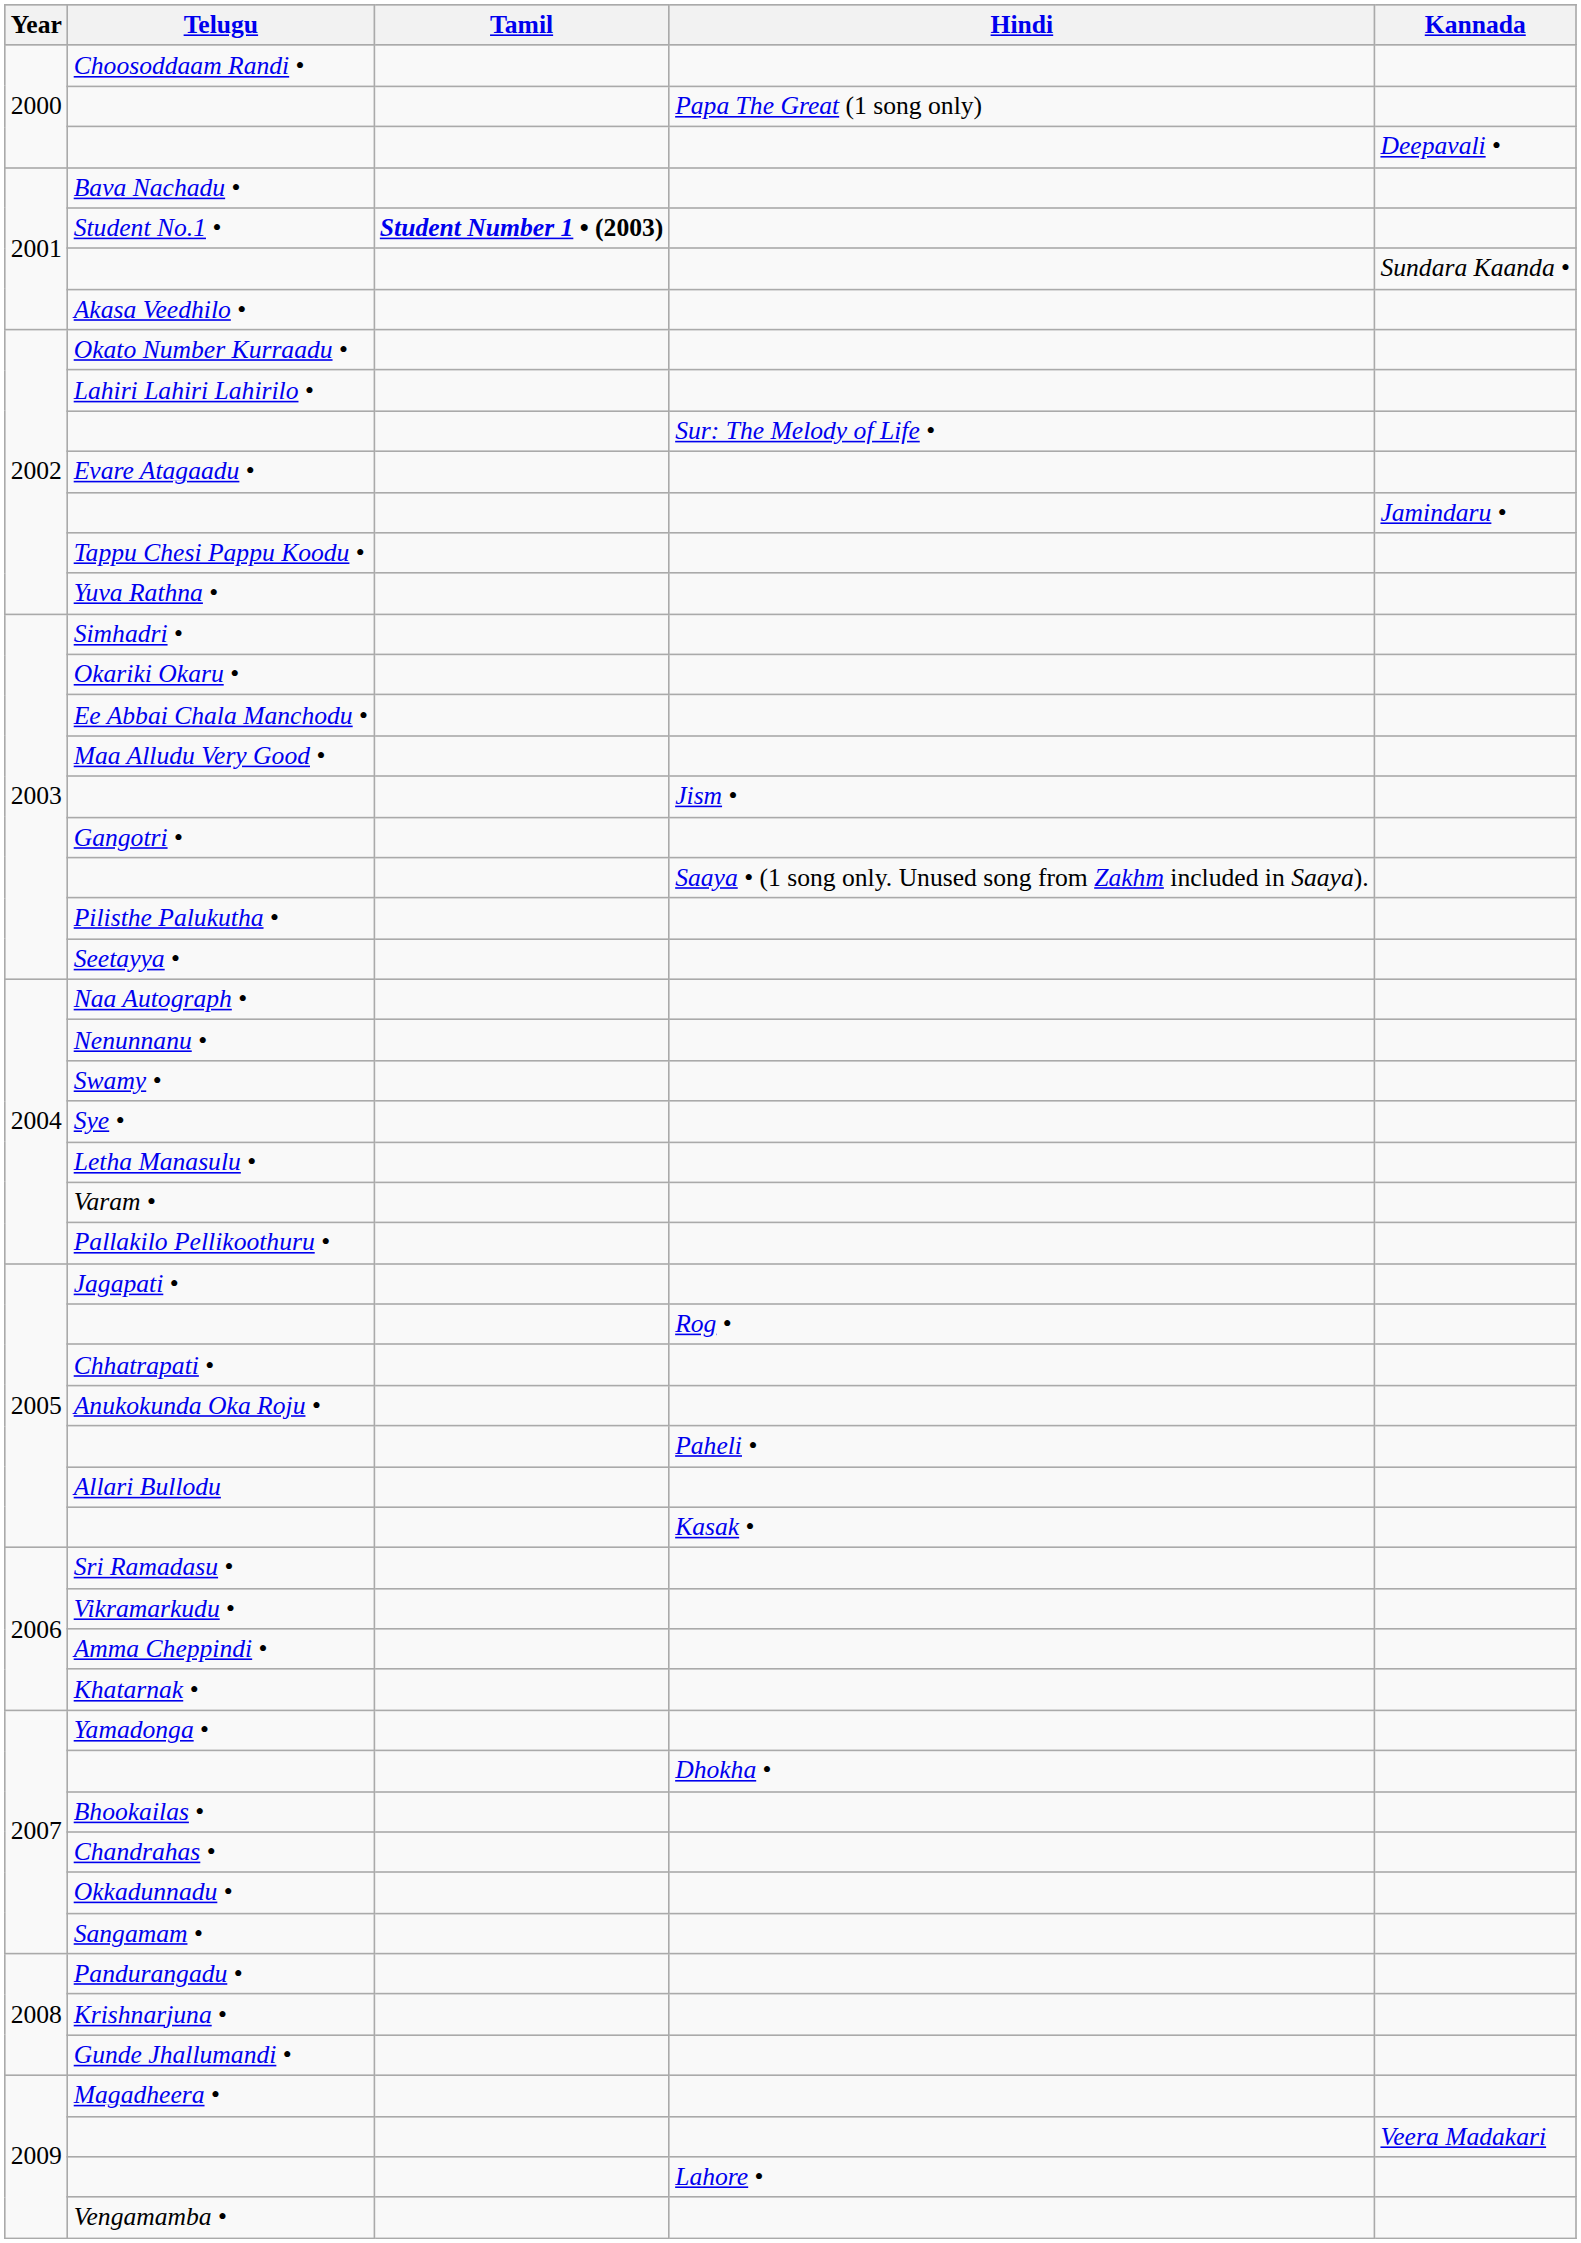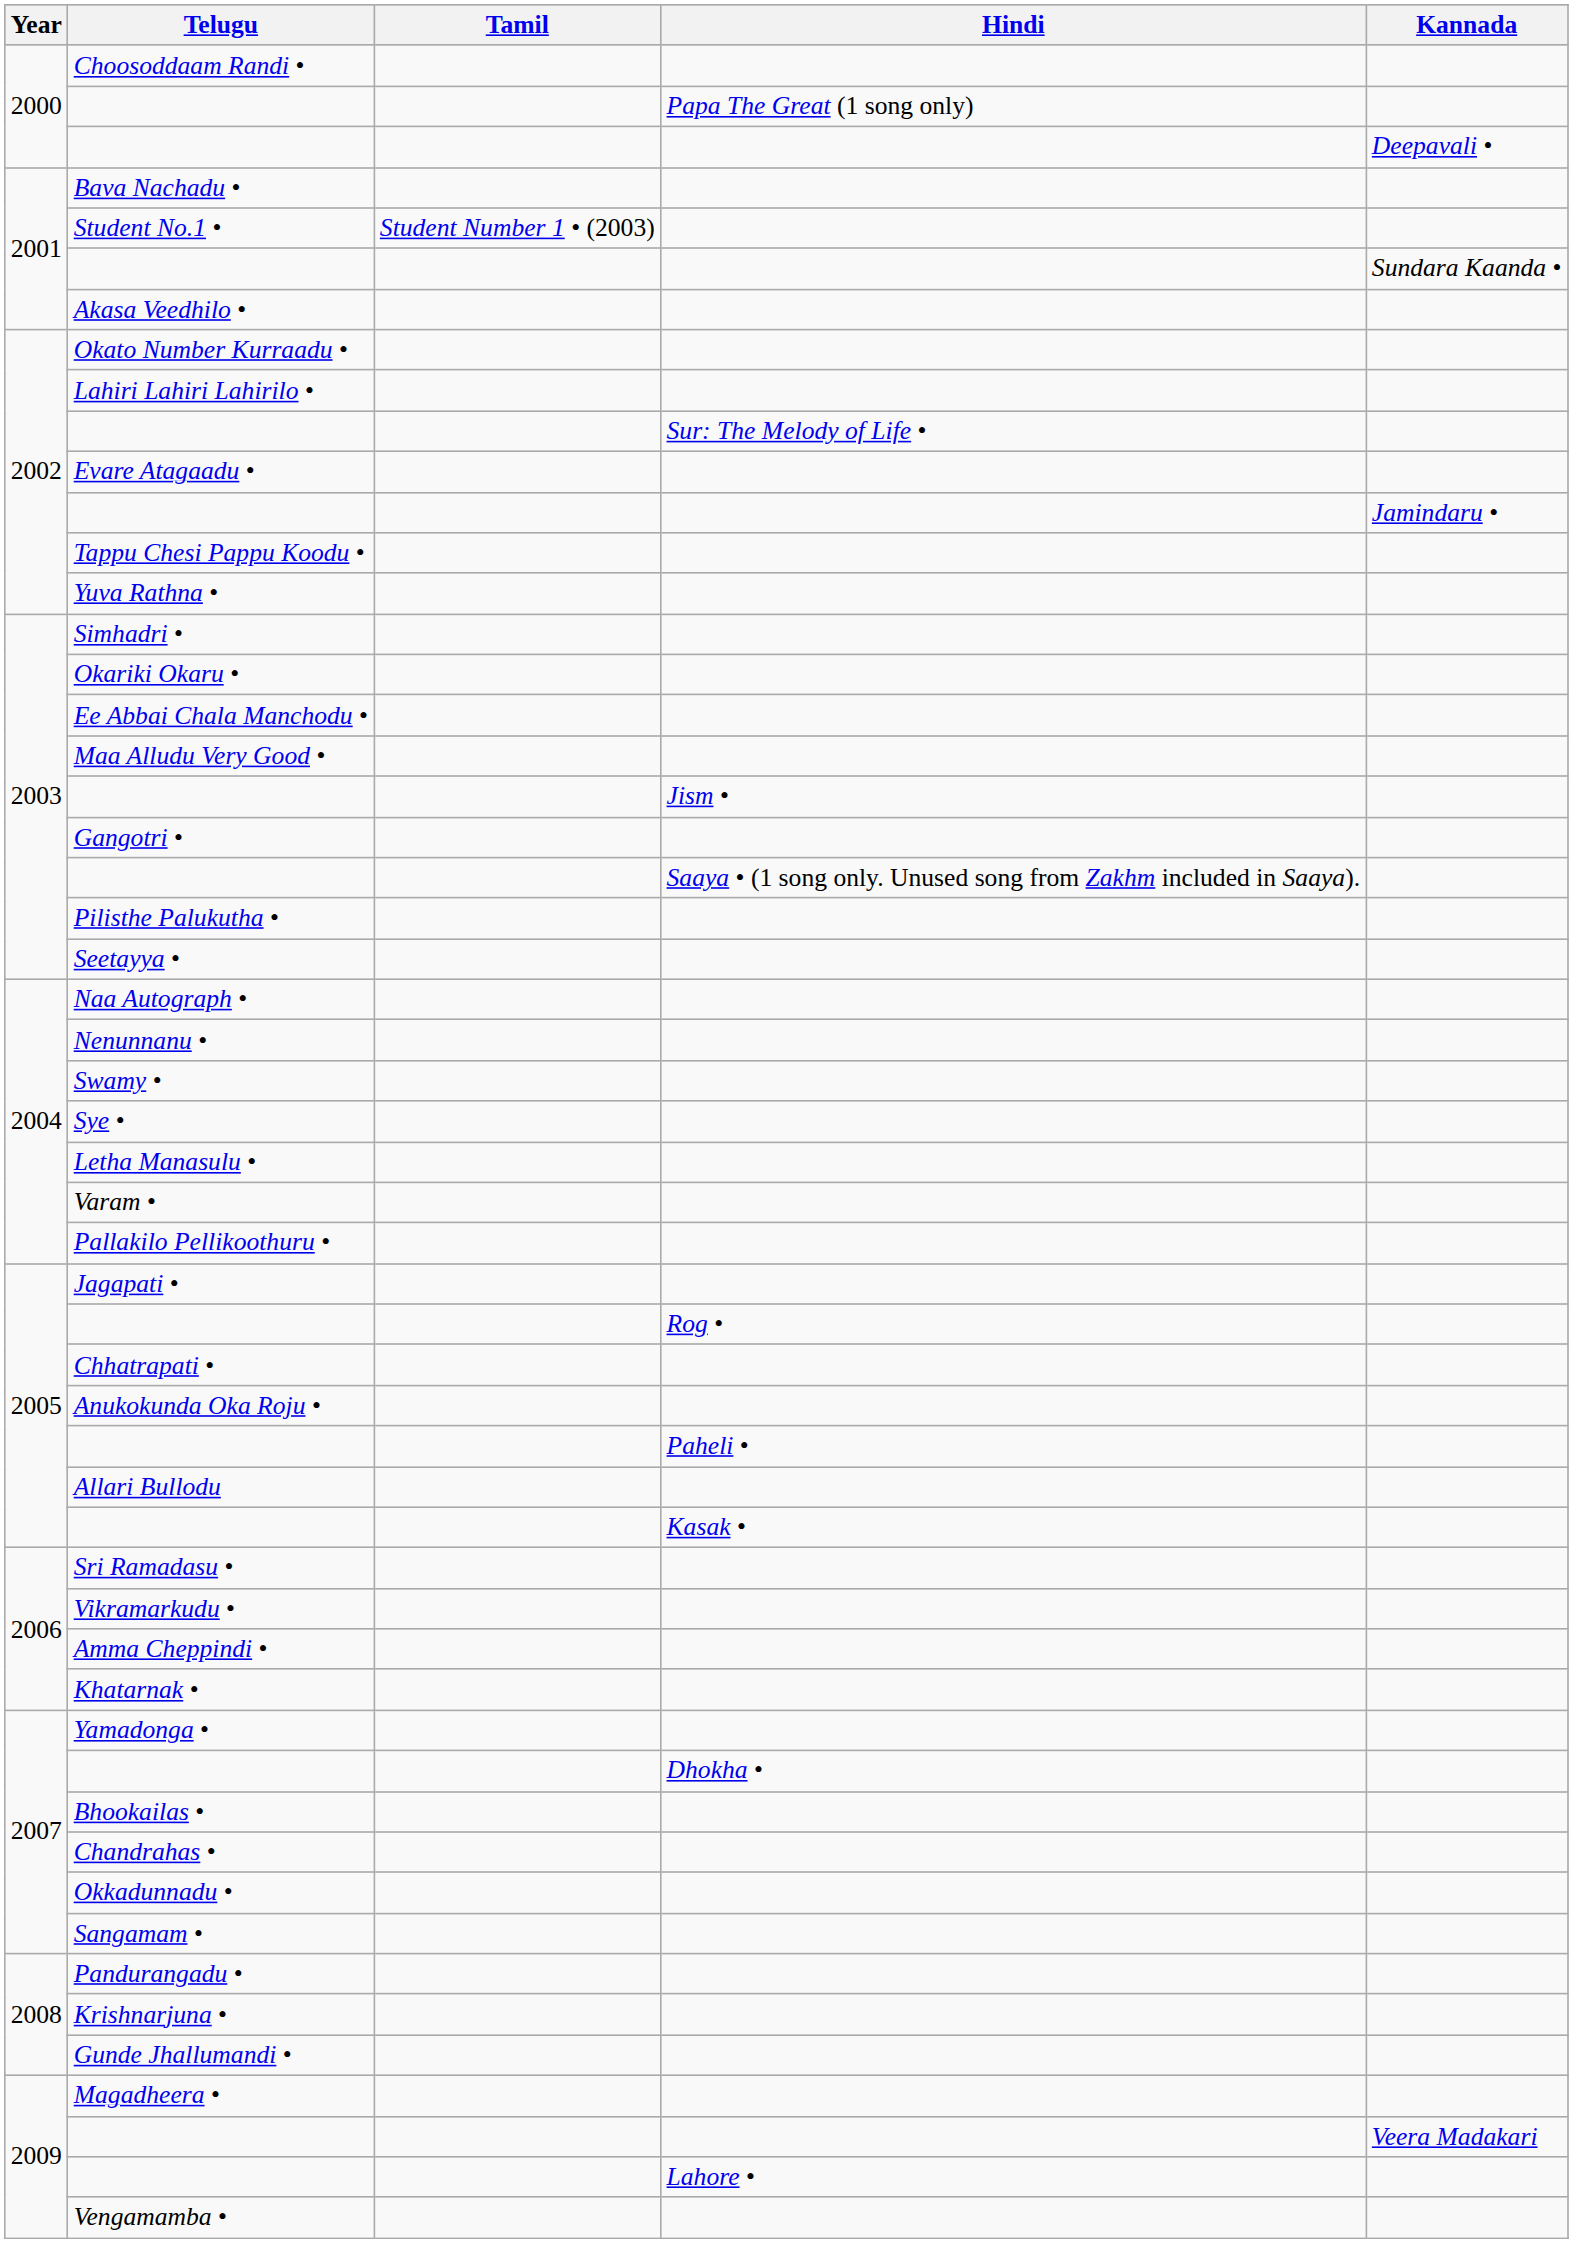(522, 227) bold -> (517, 227) normal
